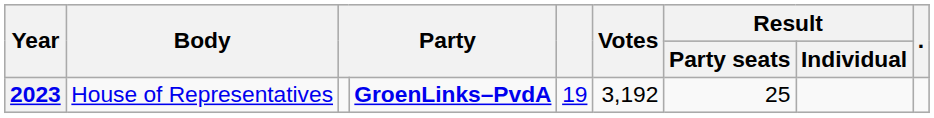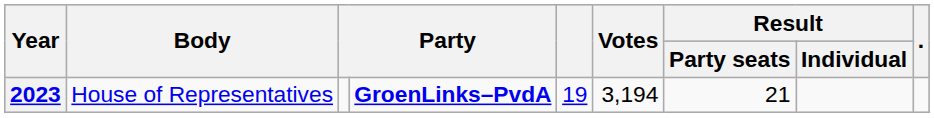(630, 95) 3,192 -> (630, 95) 3,194
(778, 95) 25 -> (778, 95) 21
